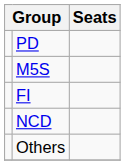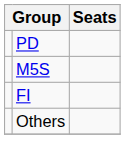- row: (34, 122)
